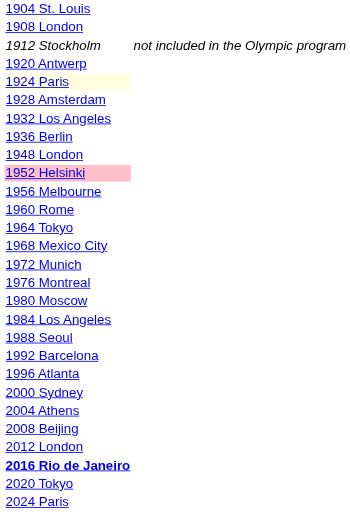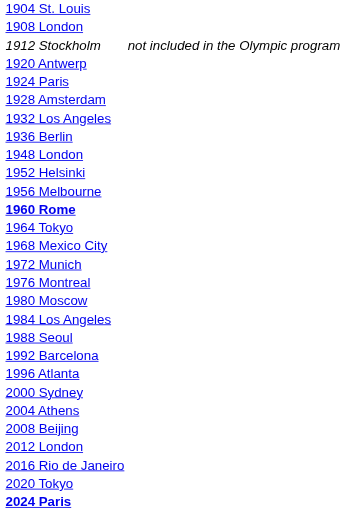(37, 82) lightyellow background -> (37, 82) no background
(45, 173) pink background -> (45, 173) no background
(40, 209) normal -> (41, 209) bold
(68, 465) bold -> (65, 465) normal
(37, 502) normal -> (38, 502) bold
